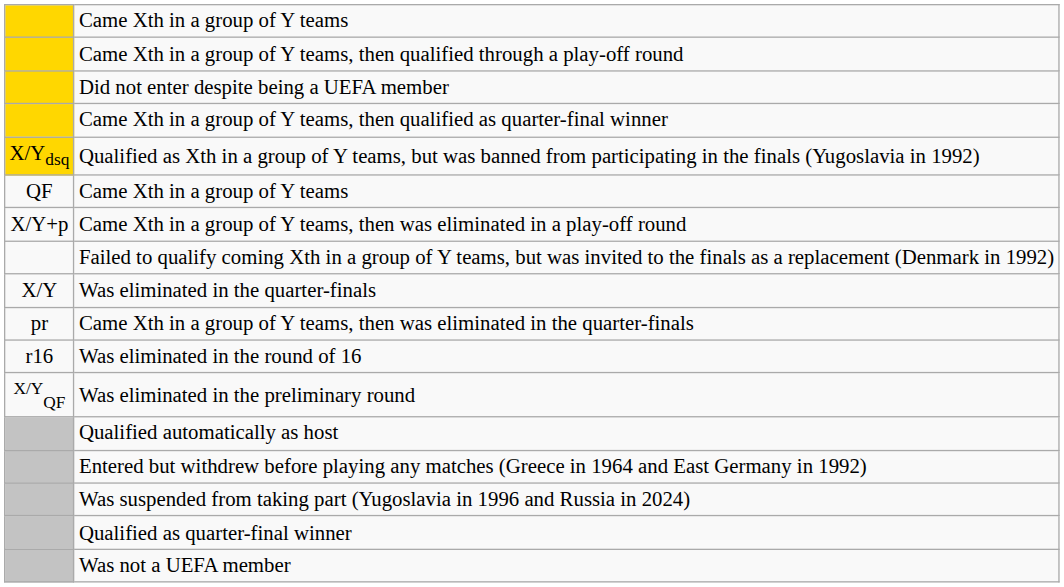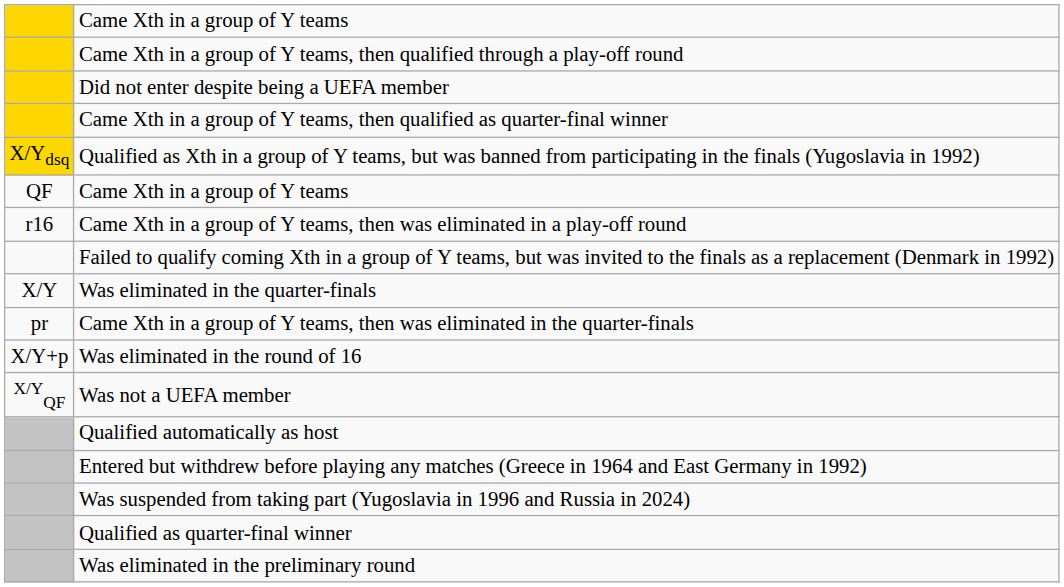(39, 224) X/Y+p -> (39, 224) r16
(39, 356) r16 -> (39, 356) X/Y+p
(247, 394) Was eliminated in the preliminary round -> (185, 394) Was not a UEFA member
(185, 565) Was not a UEFA member -> (247, 565) Was eliminated in the preliminary round
